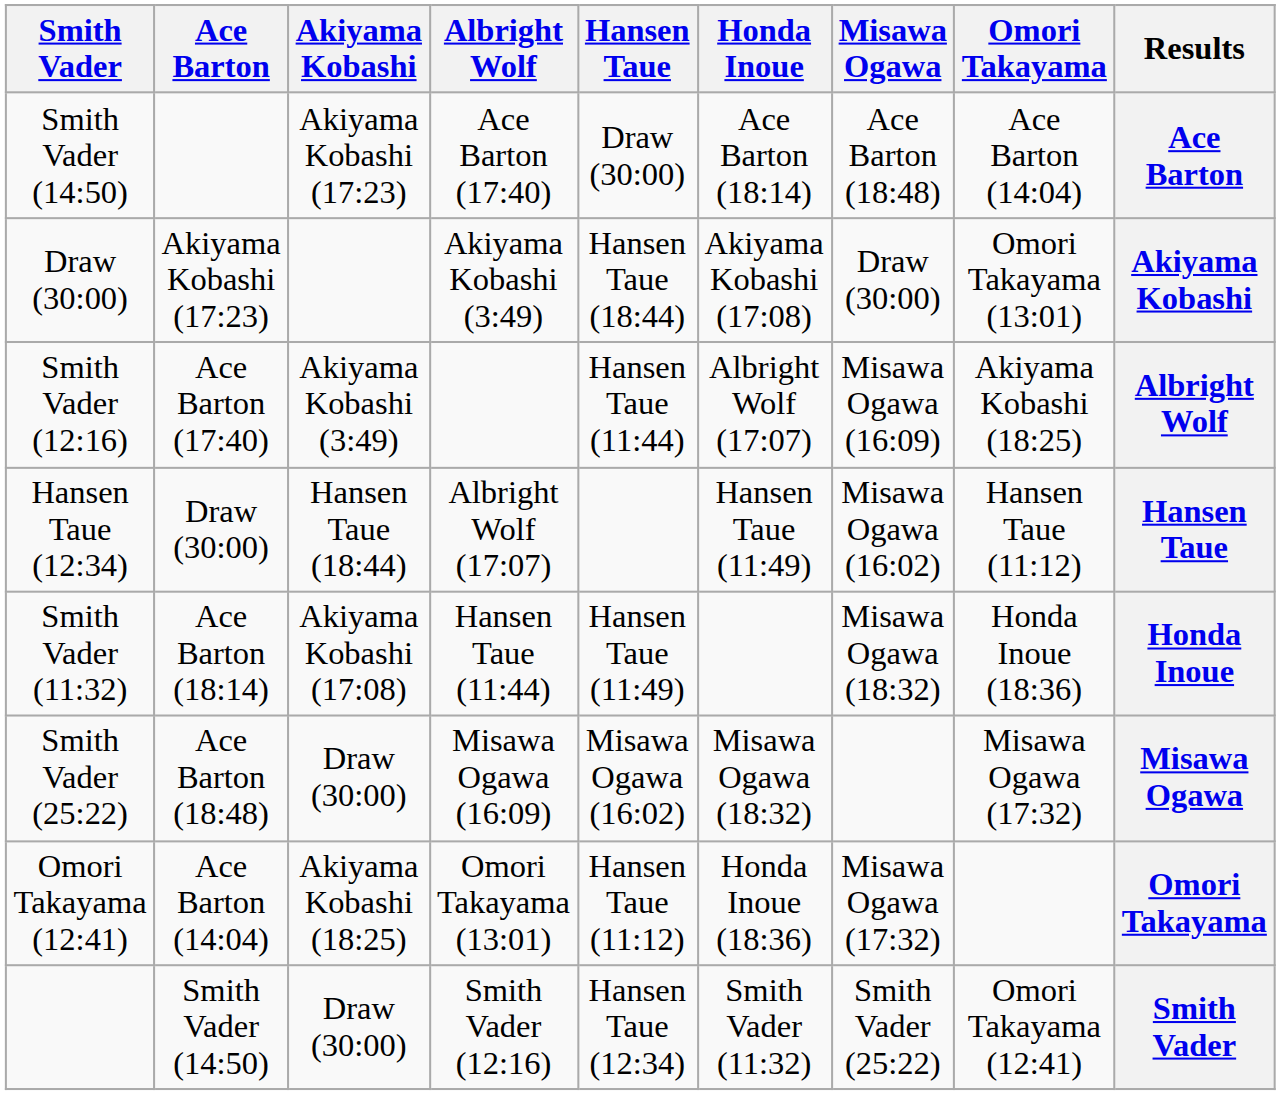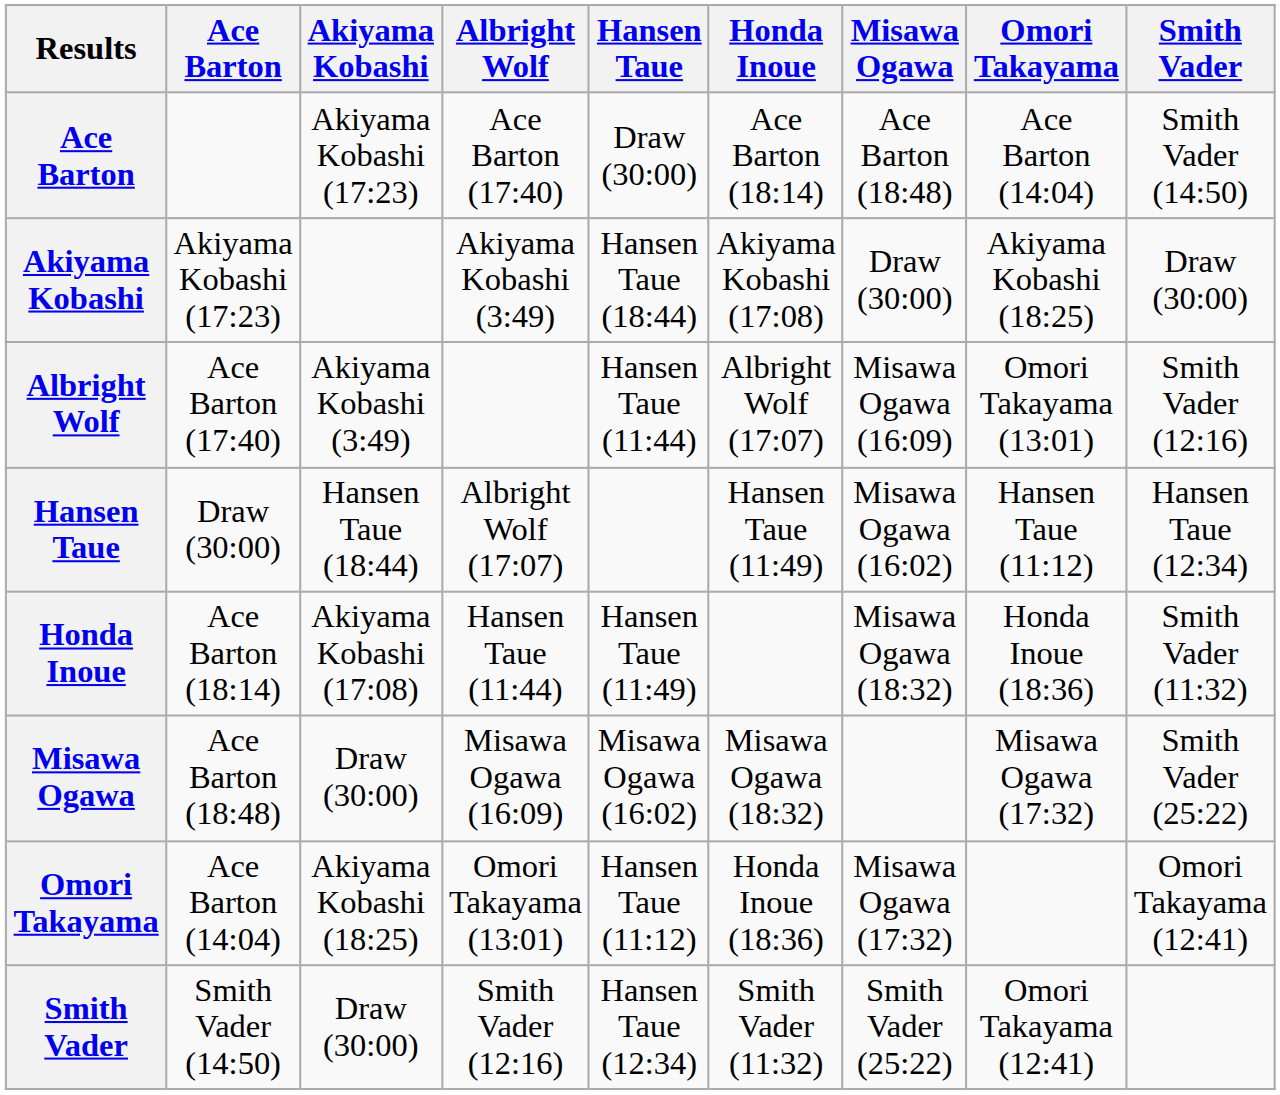columns swapped: (1194, 48) <-> (80, 48)
(1034, 279) Omori Takayama (13:01) -> (1046, 279) Akiyama Kobashi (18:25)
(1034, 404) Akiyama Kobashi (18:25) -> (1046, 404) Omori Takayama (13:01)
